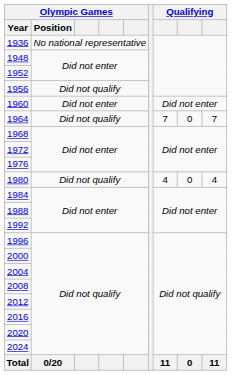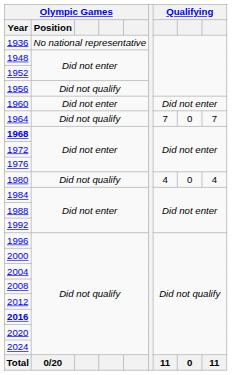(18, 134) normal -> (18, 134) bold
(18, 317) normal -> (18, 317) bold
